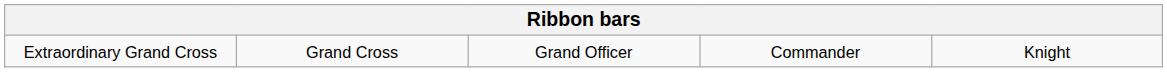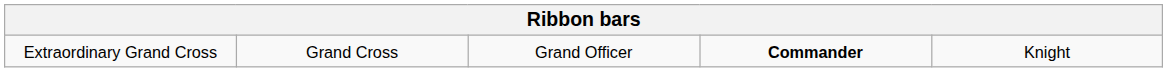(815, 52) normal -> (815, 50) bold
